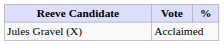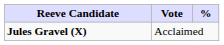(45, 31) normal -> (47, 31) bold
